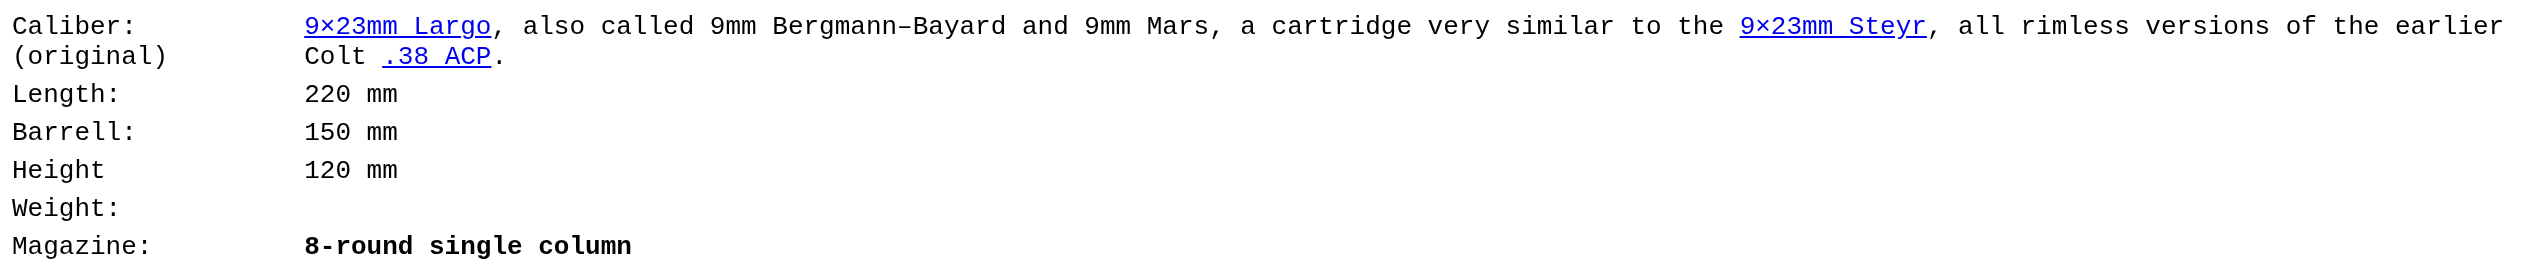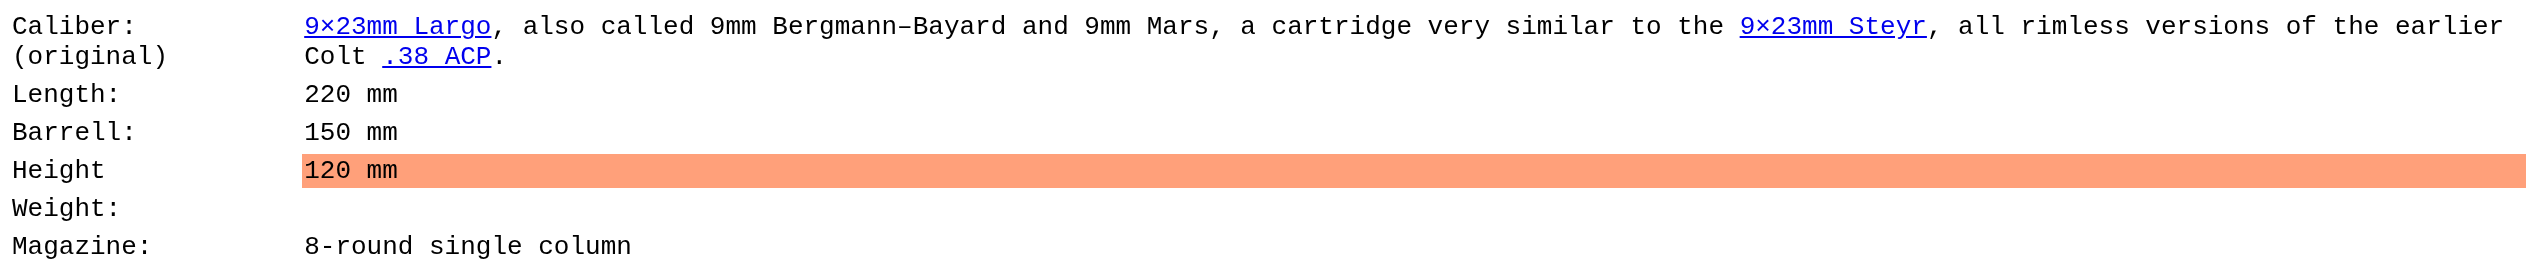(351, 171) no background -> (351, 171) lightsalmon background
(468, 247) bold -> (468, 247) normal
